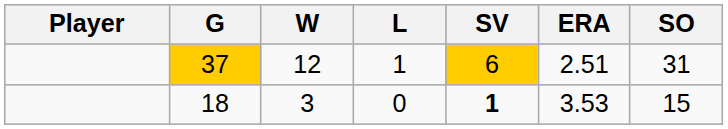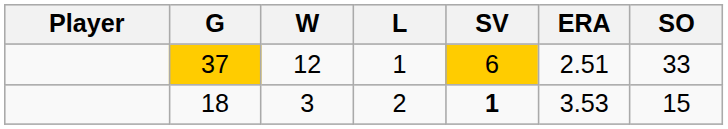(677, 64) 31 -> (677, 64) 33
(400, 104) 0 -> (400, 104) 2
